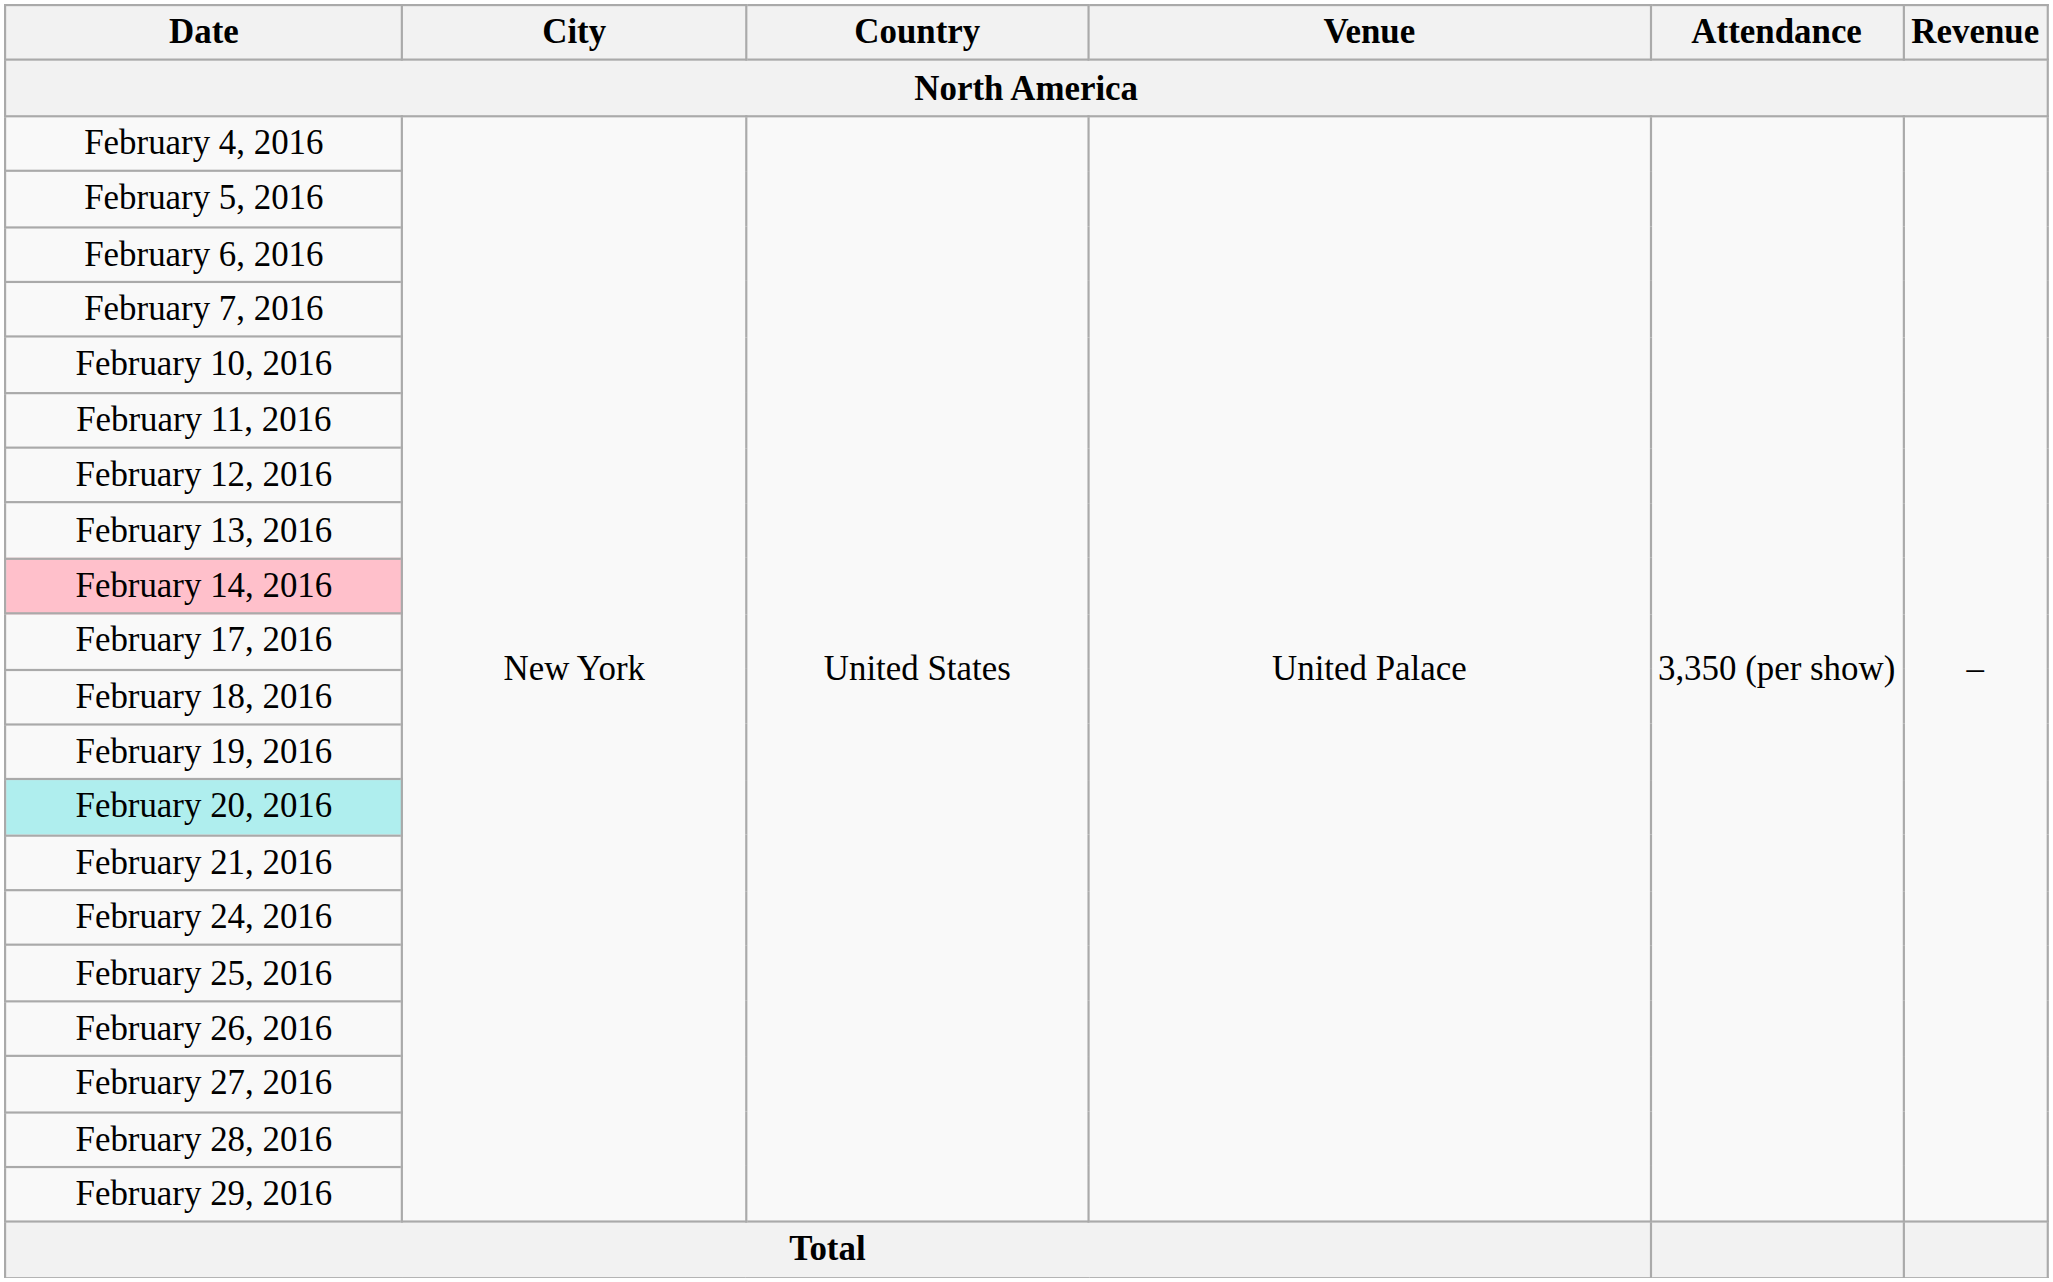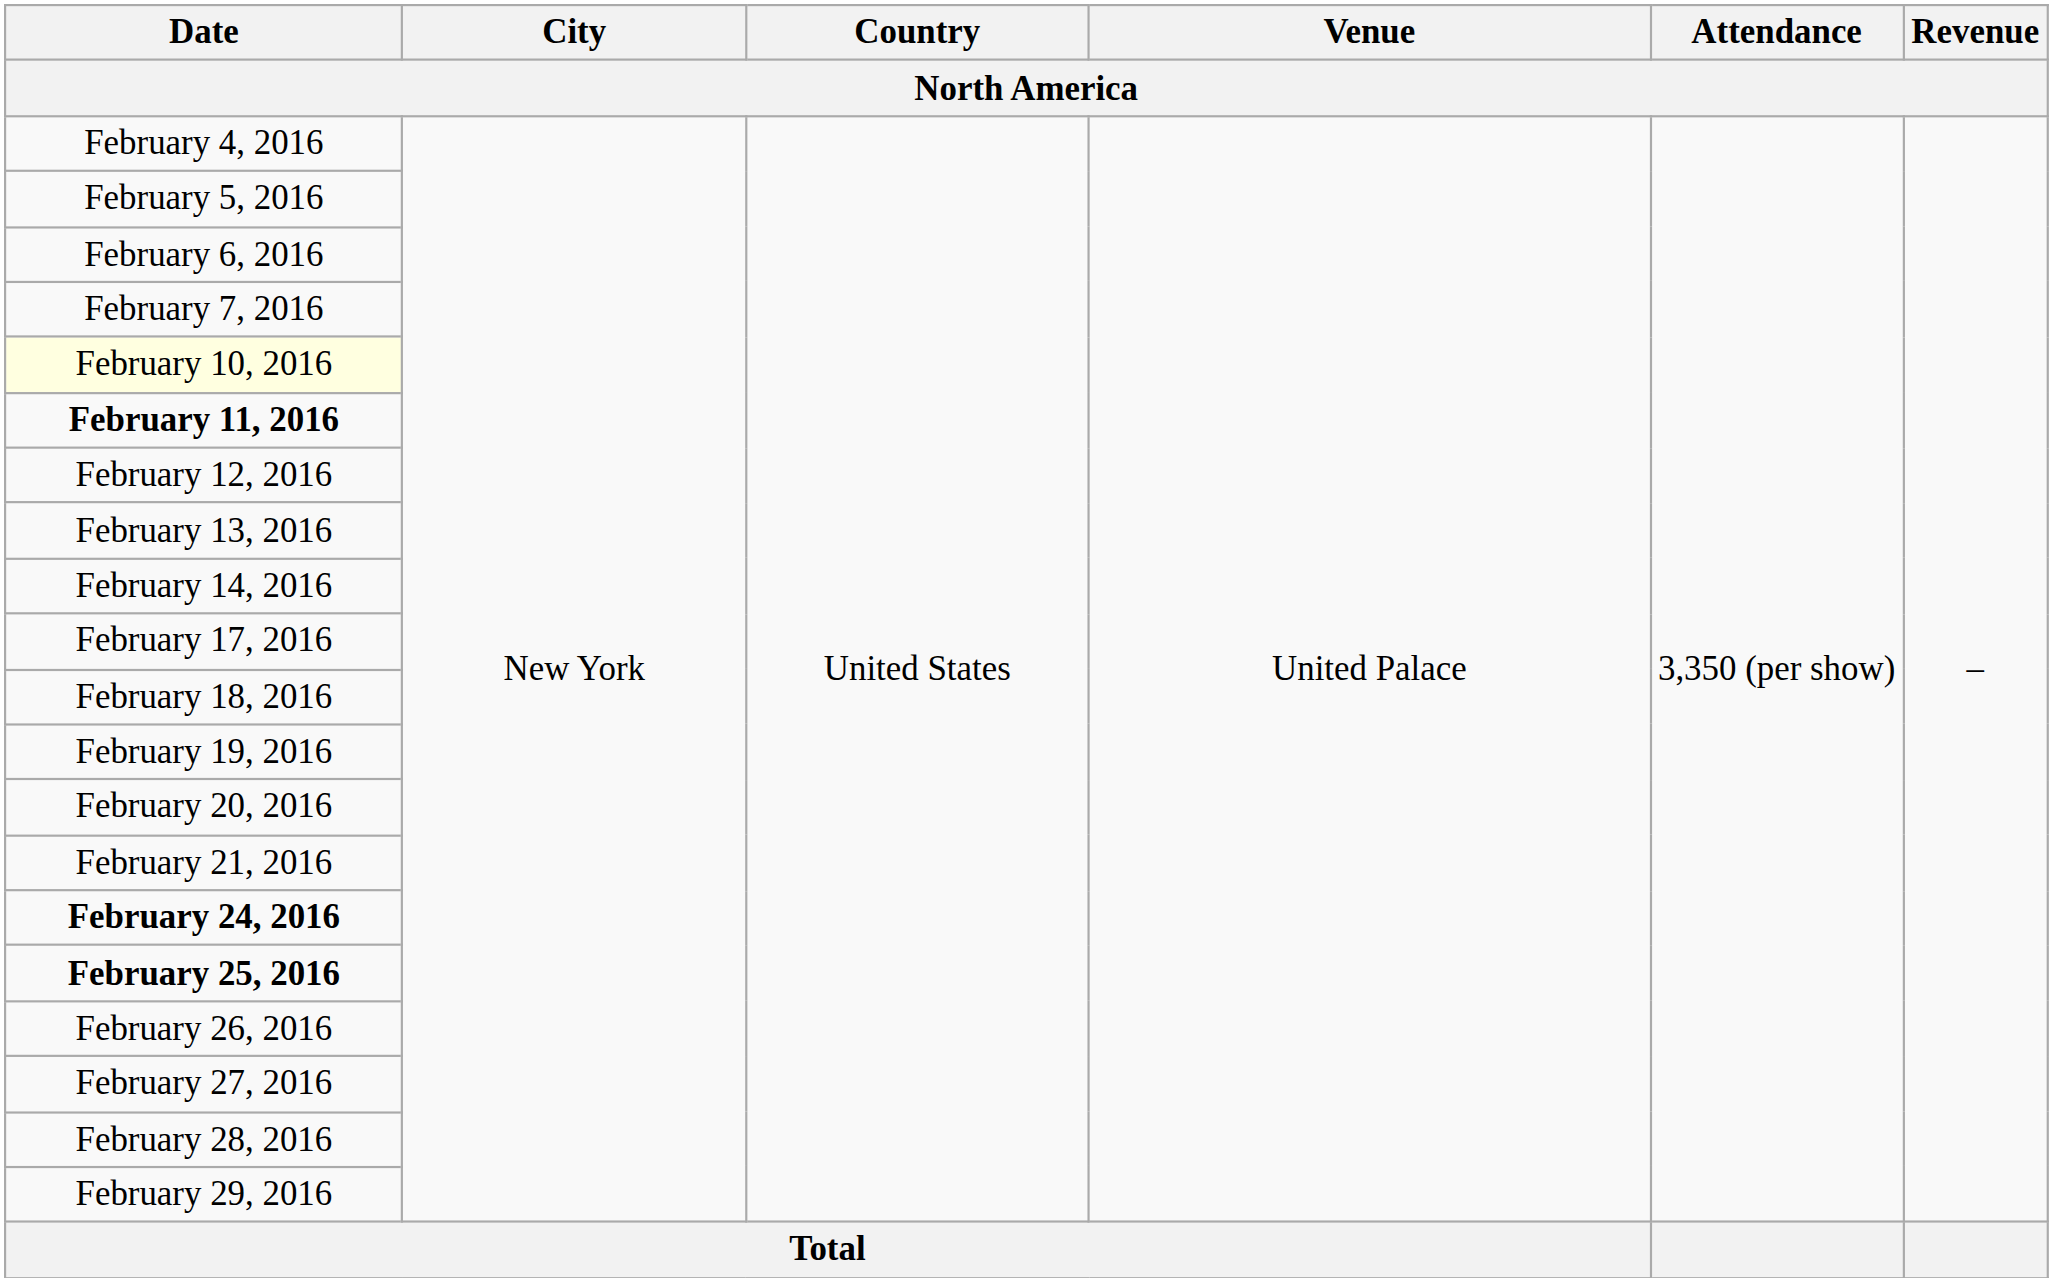(204, 364) no background -> (204, 364) lightyellow background
(204, 419) normal -> (204, 419) bold
(204, 585) pink background -> (204, 585) no background
(204, 806) paleturquoise background -> (204, 806) no background
(204, 917) normal -> (204, 917) bold
(204, 972) normal -> (204, 972) bold
